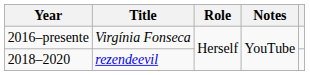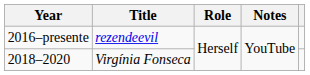(143, 37) Virgínia Fonseca -> (127, 37) rezendeevil
(127, 59) rezendeevil -> (143, 59) Virgínia Fonseca
